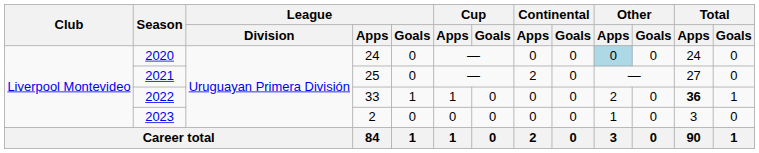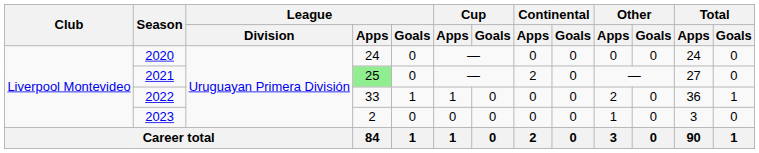(613, 55) lightblue background -> (613, 55) no background
(372, 76) no background -> (372, 76) lightgreen background
(694, 96) bold -> (694, 96) normal
